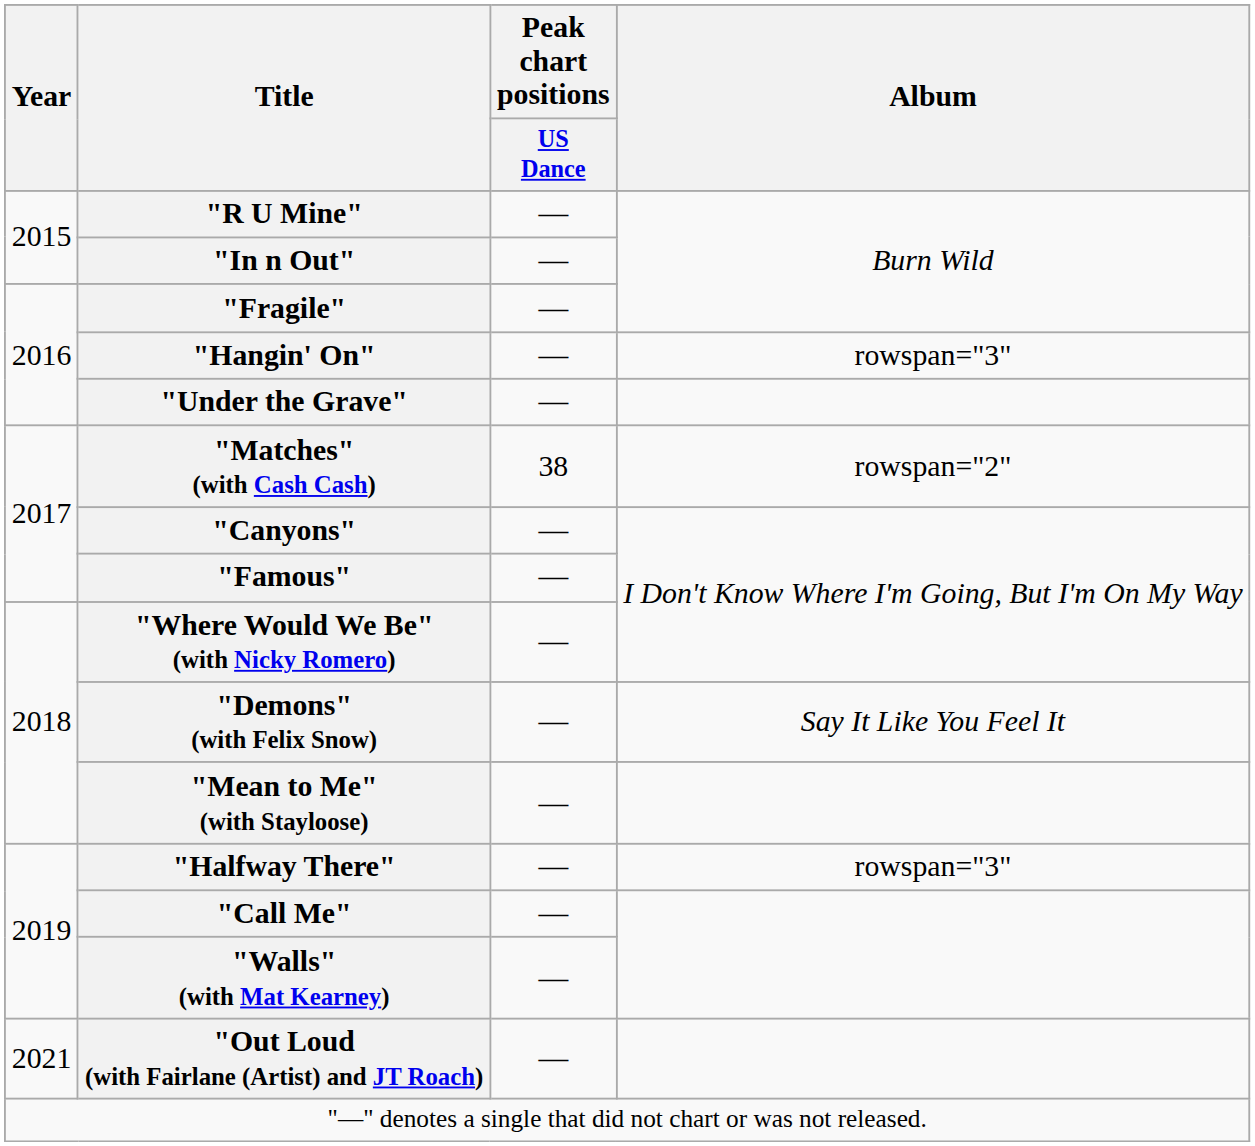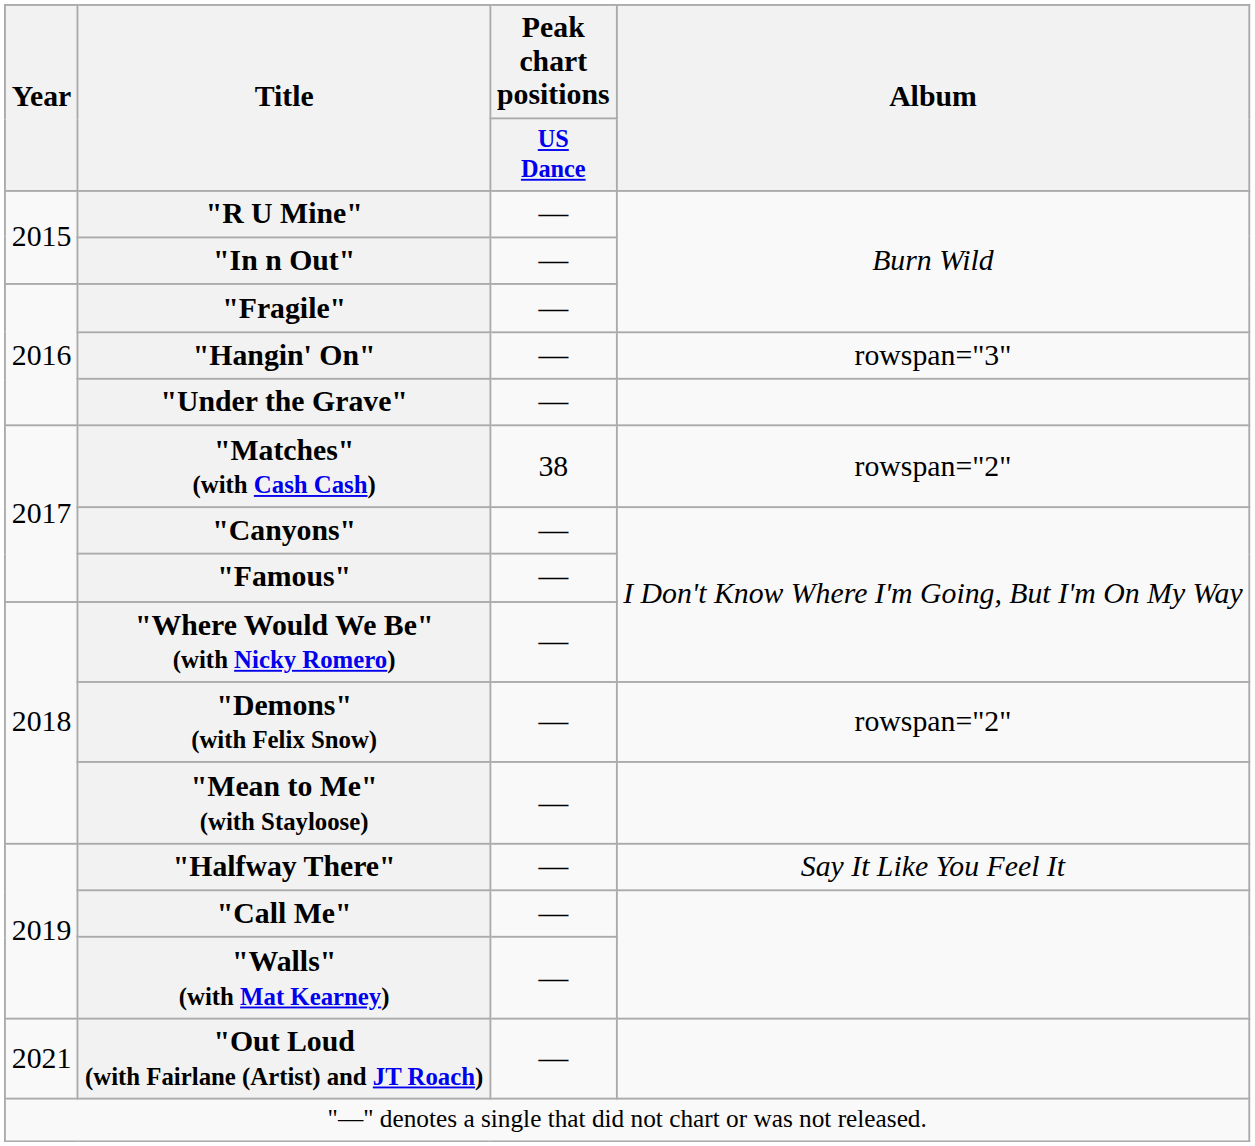(933, 721) Say It Like You Feel It -> (933, 721) rowspan="2"
(933, 866) rowspan="3" -> (933, 866) Say It Like You Feel It
